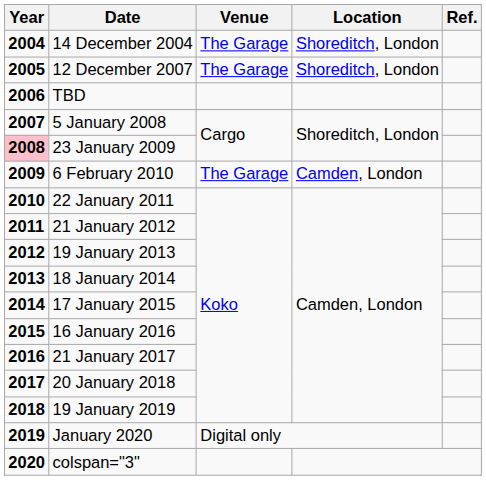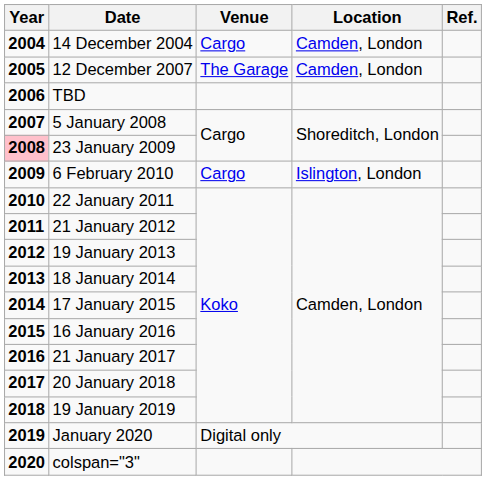(244, 43) The Garage -> (223, 43) Cargo
(367, 43) Shoreditch, London -> (359, 43) Camden, London
(367, 69) Shoreditch, London -> (359, 69) Camden, London
(244, 174) The Garage -> (223, 174) Cargo
(359, 174) Camden, London -> (359, 174) Islington, London
